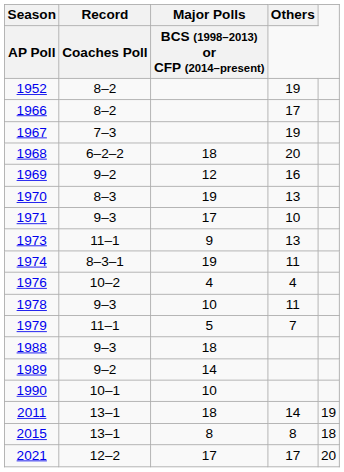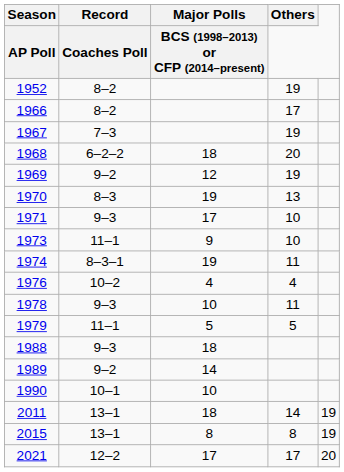(293, 175) 16 -> (293, 175) 19
(293, 240) 13 -> (293, 240) 10
(293, 326) 7 -> (293, 326) 5
(329, 434) 18 -> (329, 434) 19
